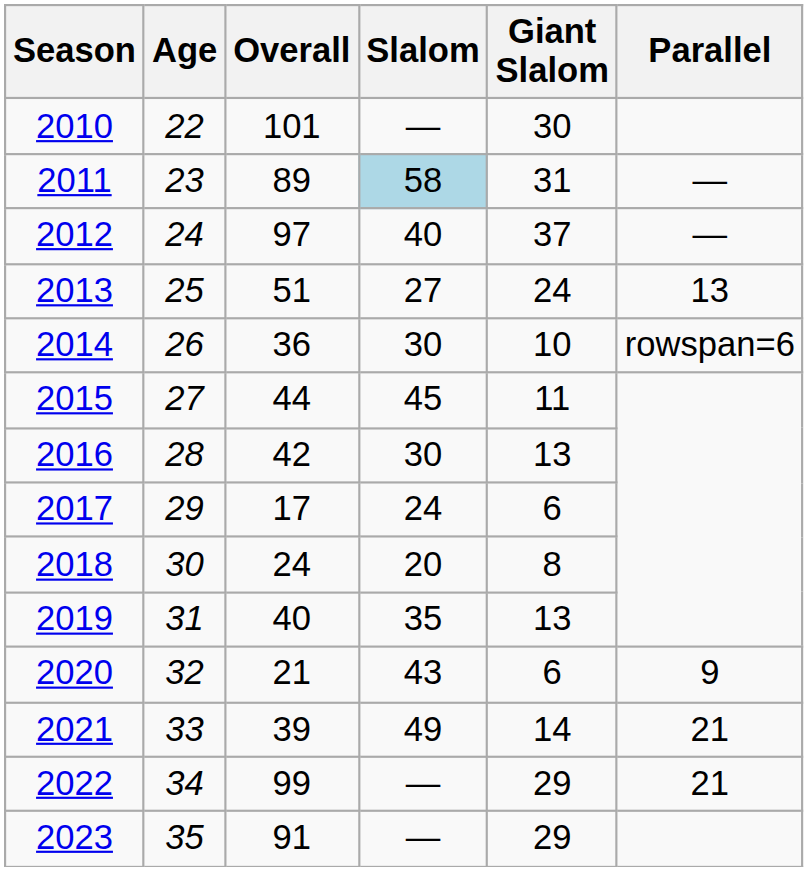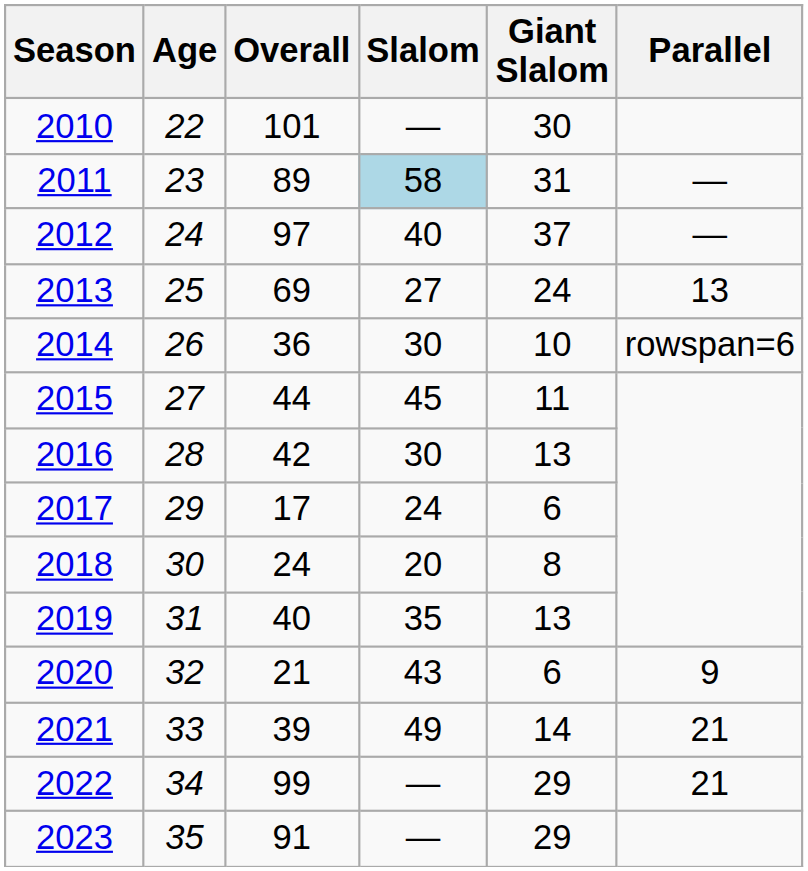(292, 290) 51 -> (292, 290) 69
